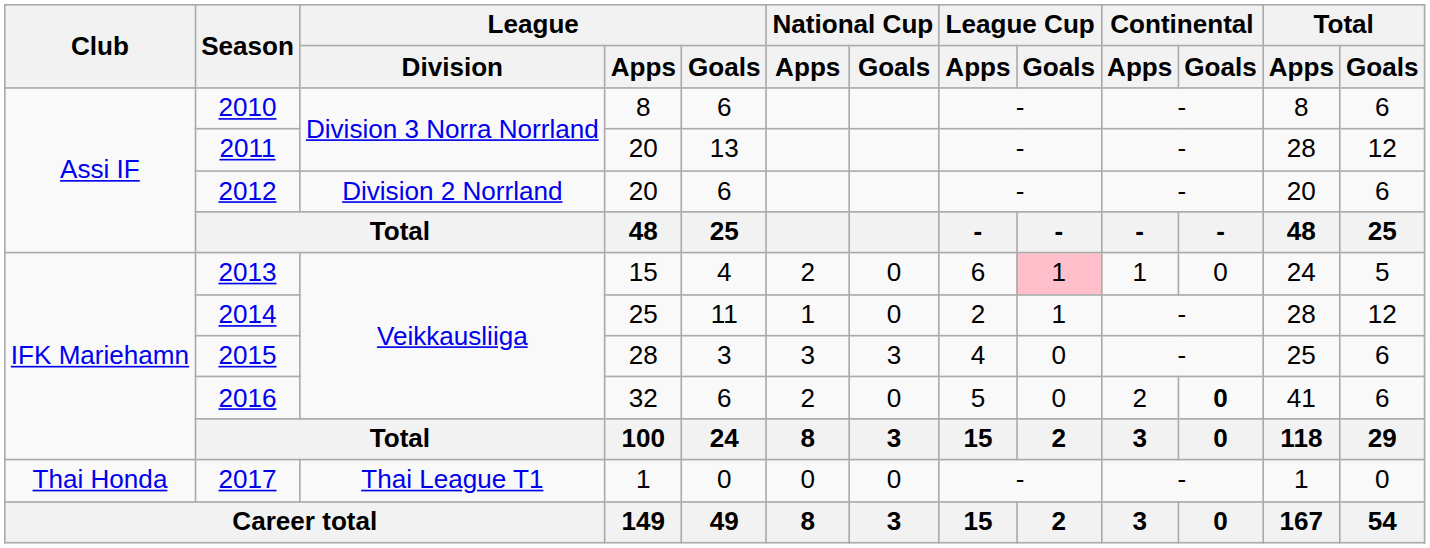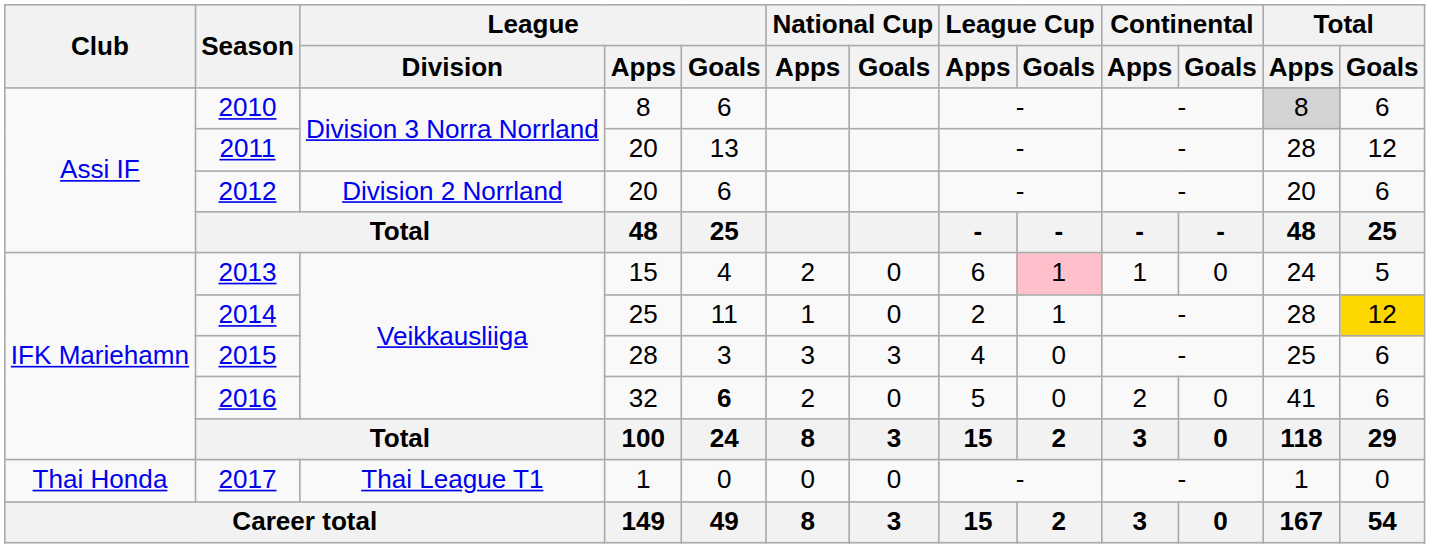(1301, 107) no background -> (1301, 107) lightgrey background
(1382, 314) no background -> (1382, 314) gold background
(724, 397) normal -> (724, 397) bold
(1221, 397) bold -> (1221, 397) normal
